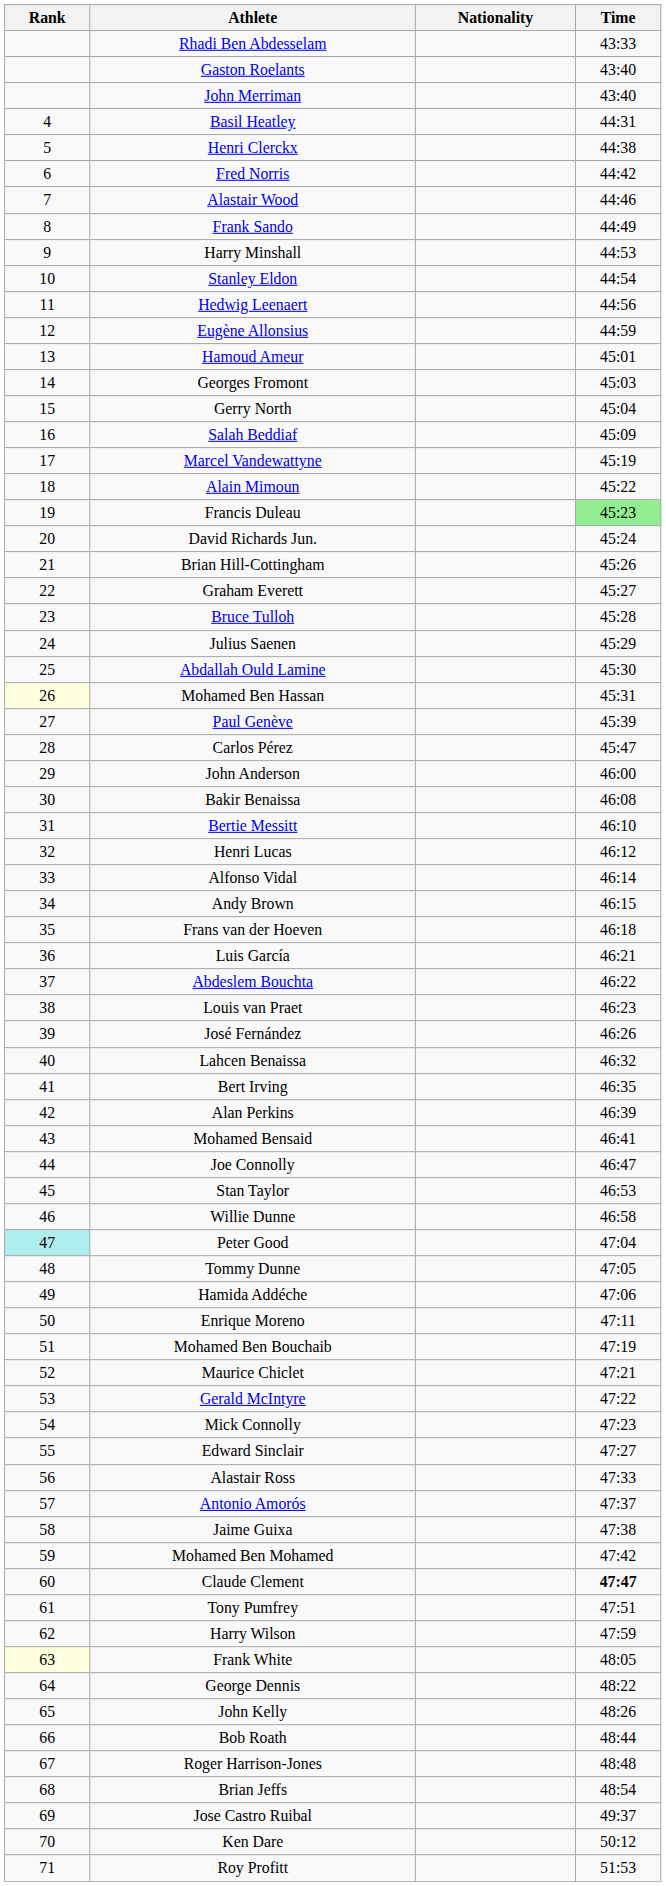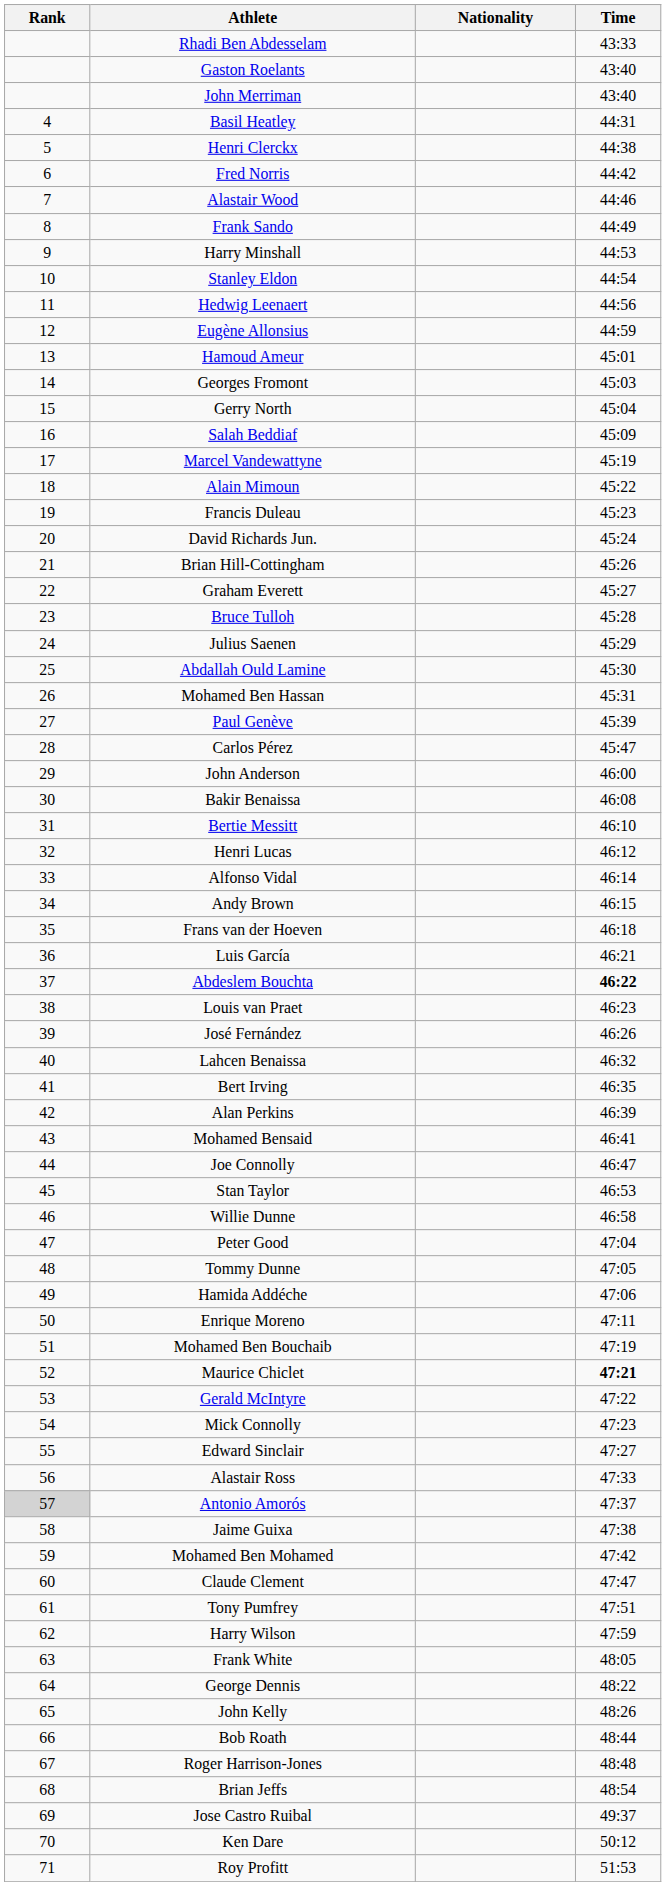(618, 512) lightgreen background -> (618, 512) no background
(47, 695) lightyellow background -> (47, 695) no background
(618, 982) normal -> (618, 982) bold
(47, 1242) paleturquoise background -> (47, 1242) no background
(618, 1373) normal -> (618, 1373) bold
(47, 1503) no background -> (47, 1503) lightgrey background
(618, 1581) bold -> (618, 1581) normal
(47, 1659) lightyellow background -> (47, 1659) no background
